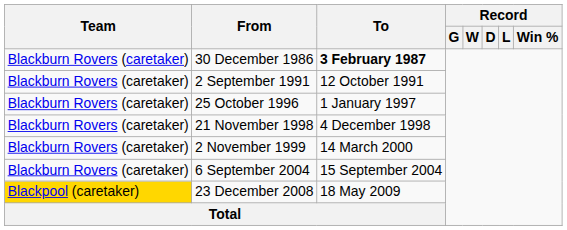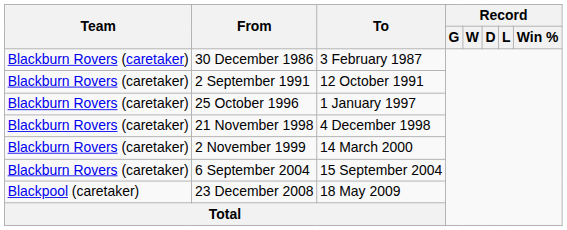(373, 59) bold -> (371, 59) normal
(73, 192) gold background -> (73, 192) no background
